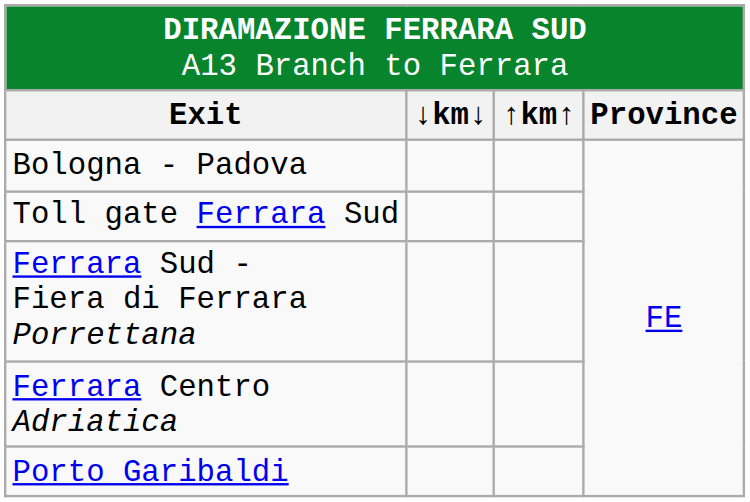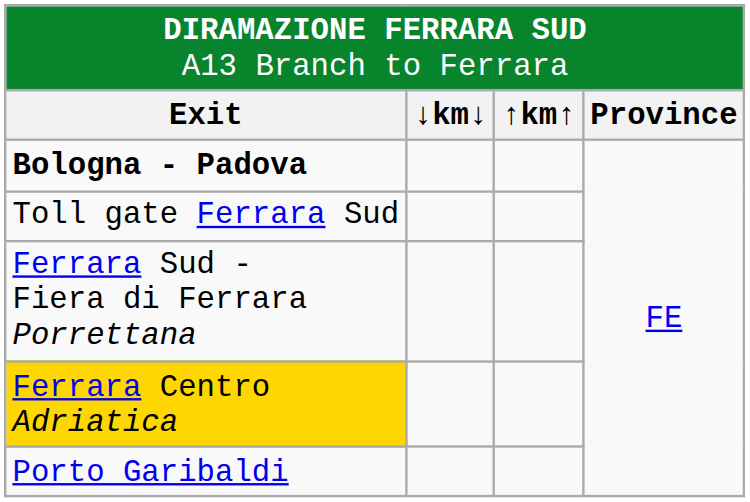(160, 166) normal -> (160, 166) bold
(141, 404) no background -> (141, 404) gold background
